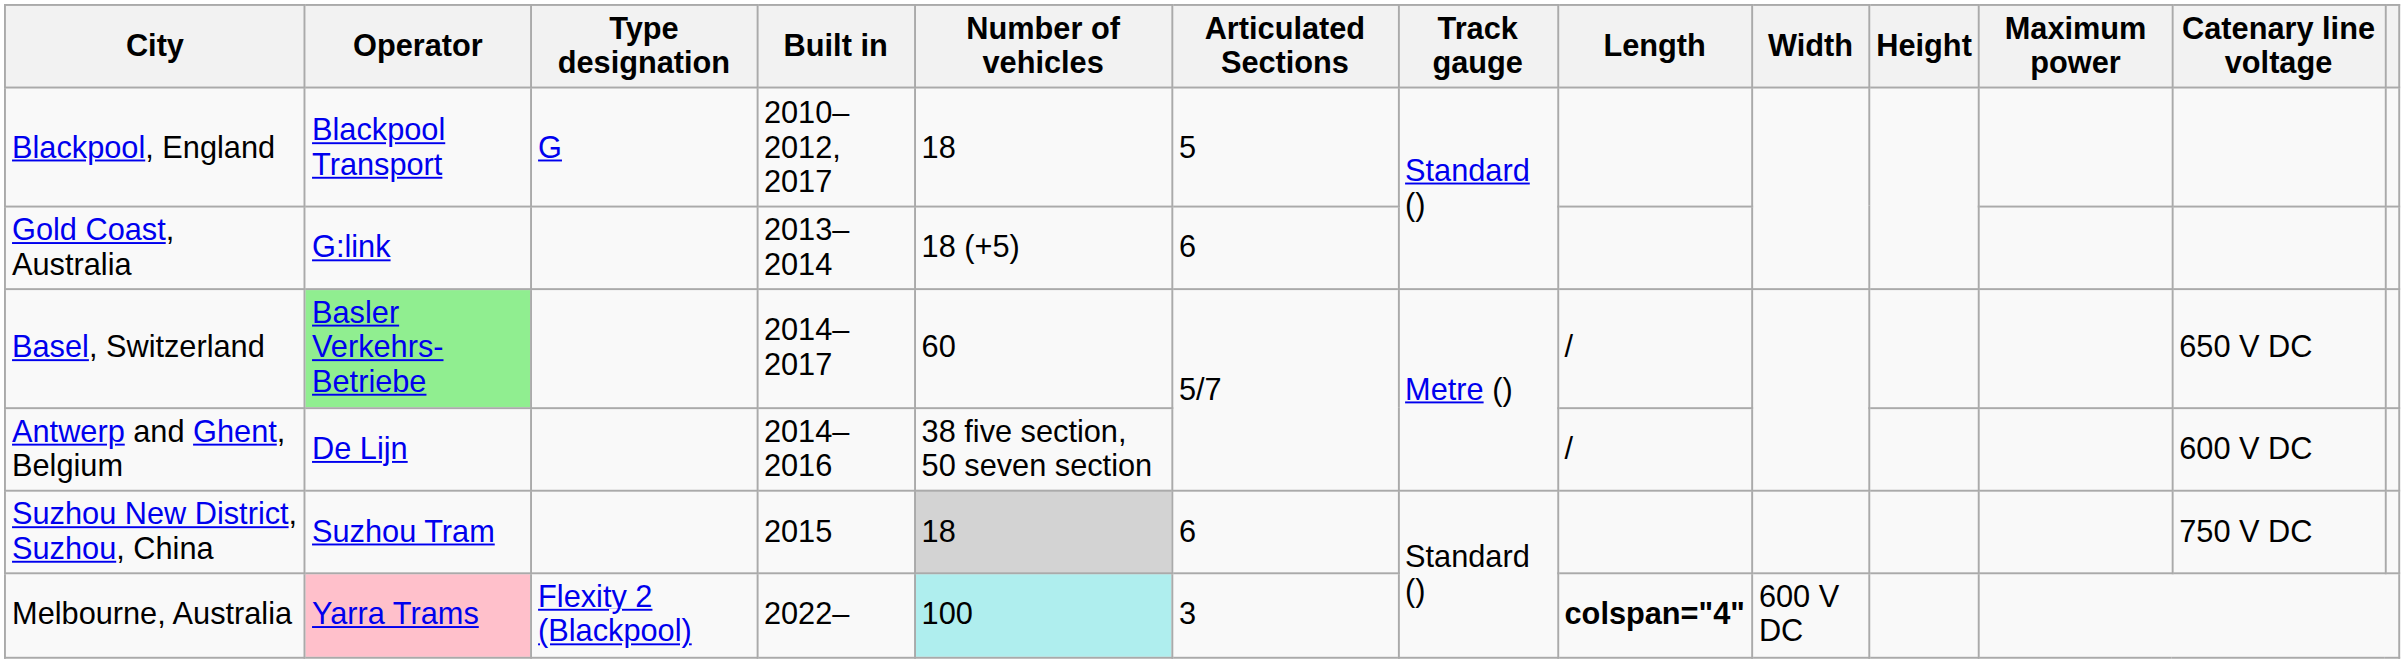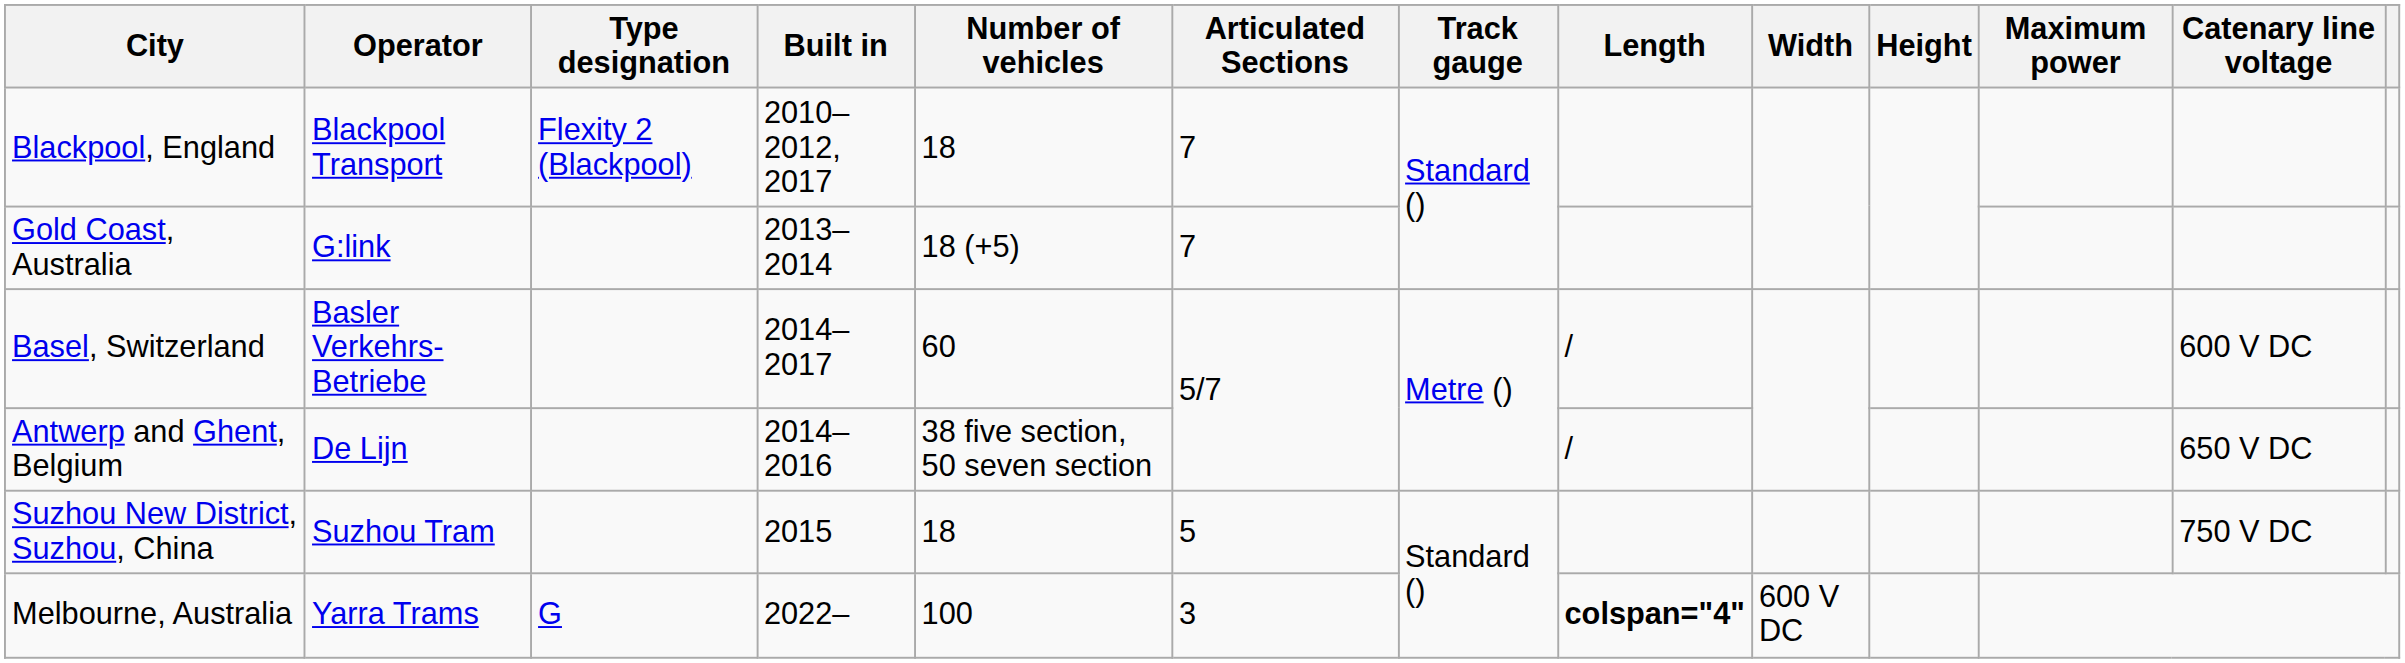(550, 146) G -> (615, 146) Flexity 2 (Blackpool)
(1187, 146) 5 -> (1187, 146) 7
(1187, 247) 6 -> (1187, 247) 7
(378, 347) lightgreen background -> (378, 347) no background
(2246, 347) 650 V DC -> (2246, 347) 600 V DC
(2246, 448) 600 V DC -> (2246, 448) 650 V DC
(939, 531) lightgrey background -> (939, 531) no background
(1187, 531) 6 -> (1187, 531) 5
(395, 614) pink background -> (395, 614) no background
(615, 614) Flexity 2 (Blackpool) -> (550, 614) G
(947, 614) paleturquoise background -> (947, 614) no background
